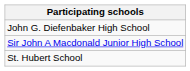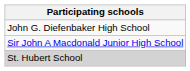(45, 58) no background -> (45, 58) lightgrey background
